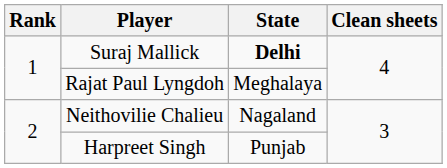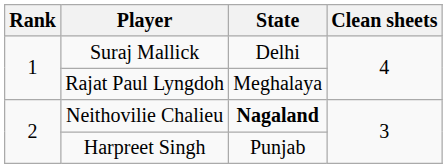(278, 52) bold -> (278, 52) normal
(278, 115) normal -> (278, 115) bold
